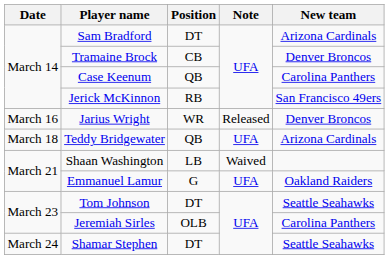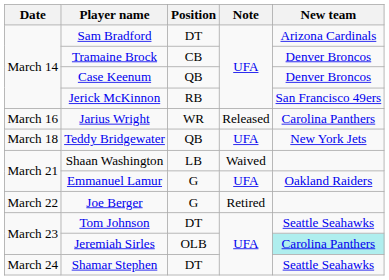(328, 77) Carolina Panthers -> (328, 77) Denver Broncos
(328, 118) Denver Broncos -> (328, 118) Carolina Panthers
(328, 139) Arizona Cardinals -> (328, 139) New York Jets
+ row: (114, 202)
(328, 222) no background -> (328, 243) paleturquoise background
